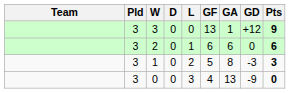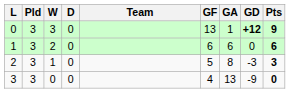columns swapped: (65, 12) <-> (191, 12)
(252, 29) normal -> (252, 29) bold
